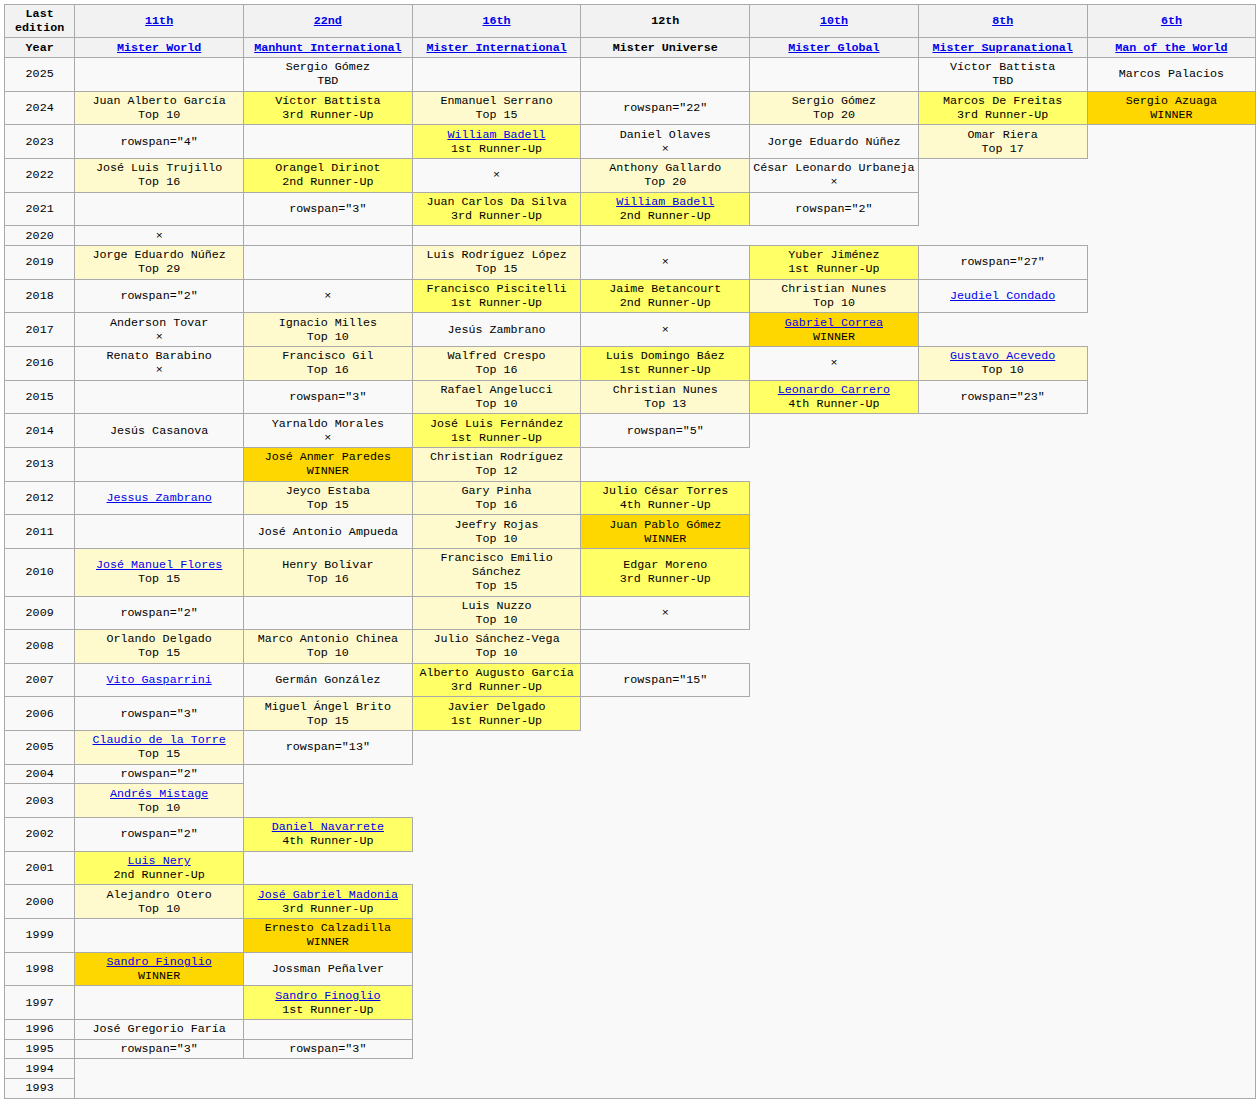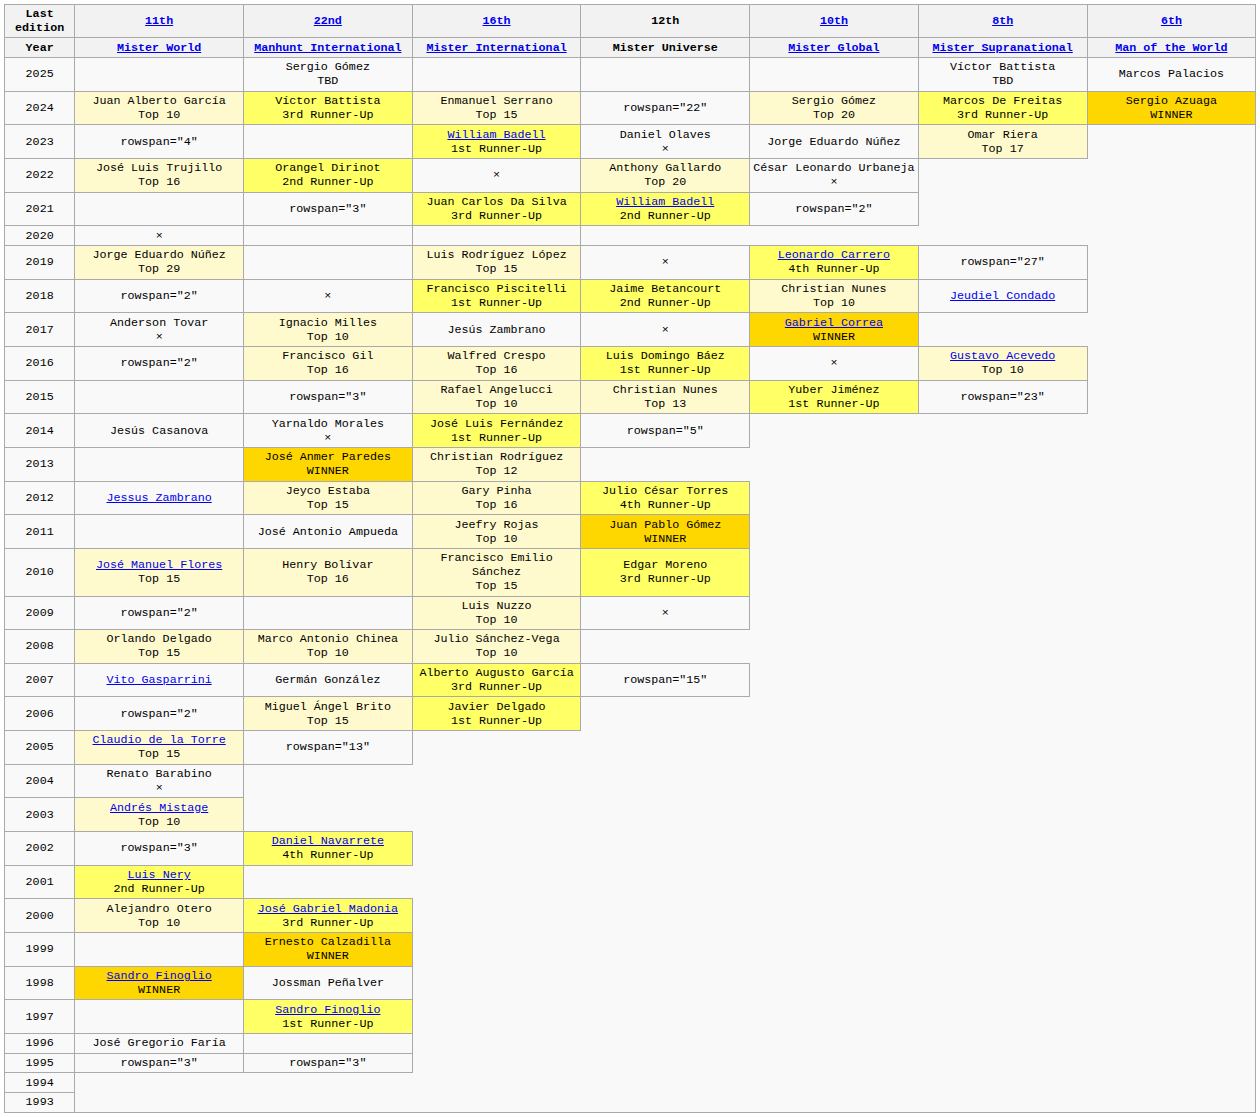(834, 262) Yuber Jiménez 1st Runner-Up -> (834, 262) Leonardo Carrero 4th Runner-Up
(159, 363) Renato Barabino × -> (159, 363) rowspan="2"
(834, 397) Leonardo Carrero 4th Runner-Up -> (834, 397) Yuber Jiménez 1st Runner-Up
(159, 714) rowspan="3" -> (159, 714) rowspan="2"
(159, 774) rowspan="2" -> (159, 781) Renato Barabino ×
(159, 834) rowspan="2" -> (159, 848) rowspan="3"
